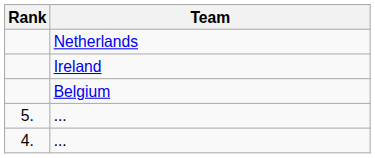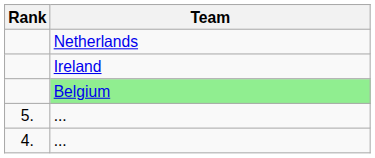(82, 91) no background -> (82, 91) lightgreen background
